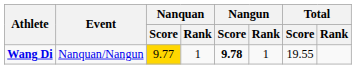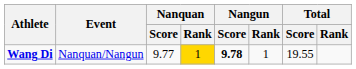(164, 54) gold background -> (164, 54) no background
(198, 54) no background -> (198, 54) gold background
